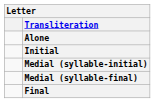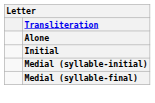- row: (37, 91)
